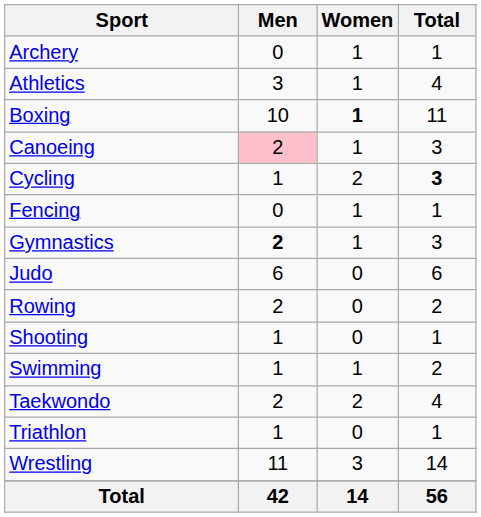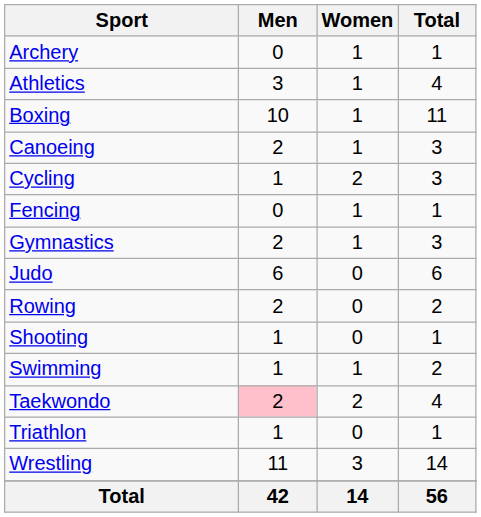(357, 115) bold -> (357, 115) normal
(278, 147) pink background -> (278, 147) no background
(437, 178) bold -> (437, 178) normal
(278, 242) bold -> (278, 242) normal
(278, 400) no background -> (278, 400) pink background
